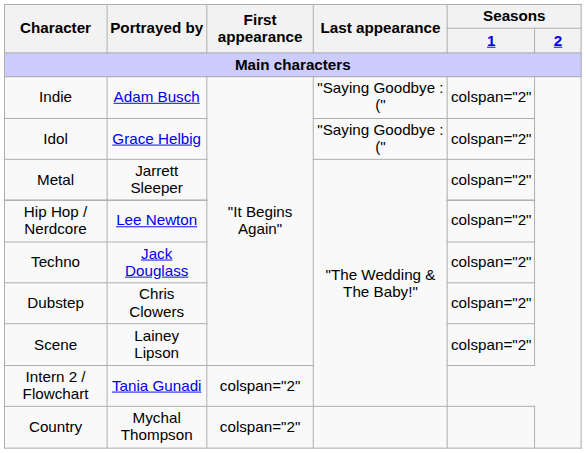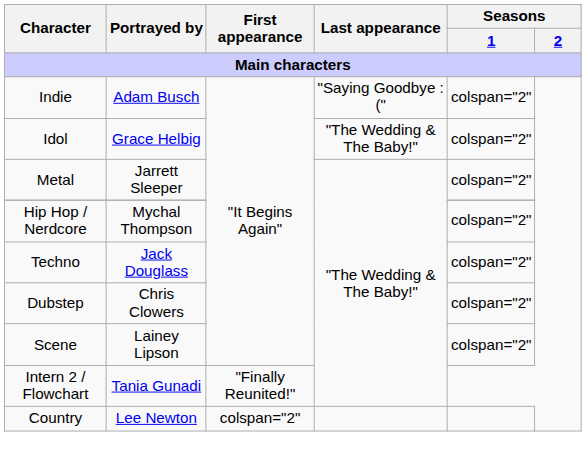(380, 138) "Saying Goodbye :(" -> (381, 138) "The Wedding & The Baby!"
(157, 221) Lee Newton -> (156, 221) Mychal Thompson
(260, 385) colspan="2" -> (260, 385) "Finally Reunited!"
(157, 427) Mychal Thompson -> (156, 418) Lee Newton
